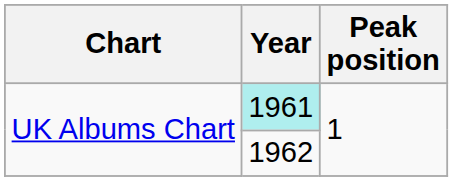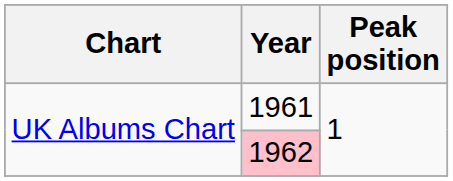(281, 106) paleturquoise background -> (281, 106) no background
(281, 152) no background -> (281, 152) pink background
